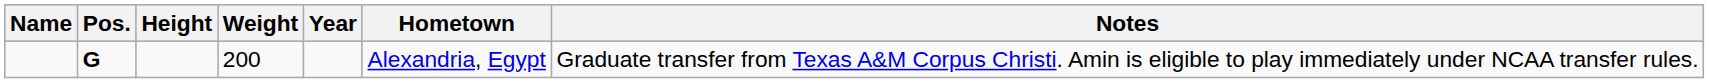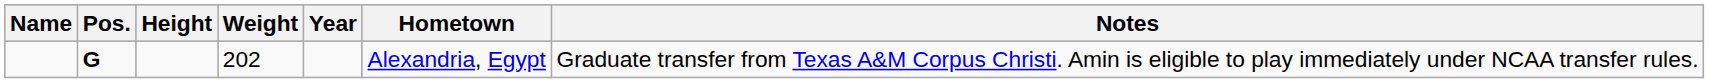(242, 59) 200 -> (242, 59) 202
